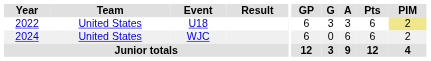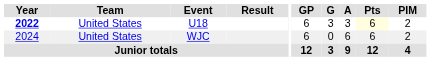(27, 23) normal -> (27, 23) bold
(373, 23) no background -> (373, 23) lightyellow background
(408, 23) khaki background -> (408, 23) no background
